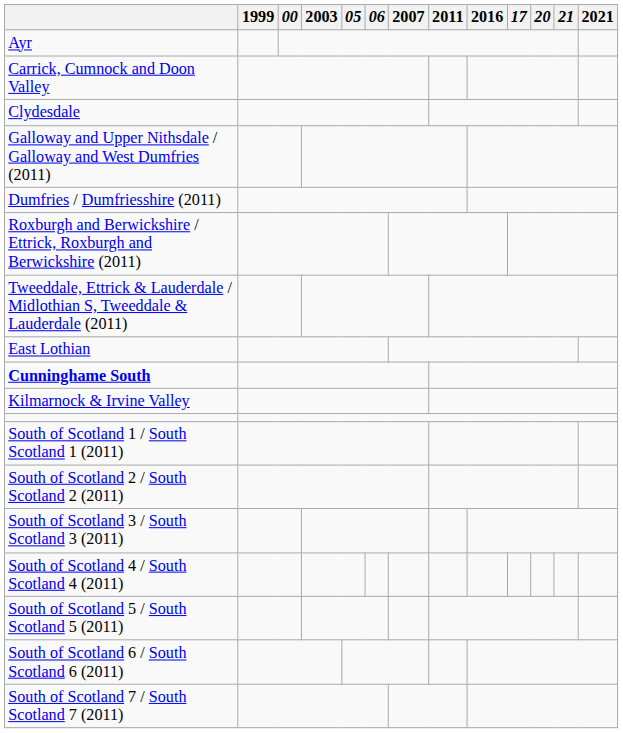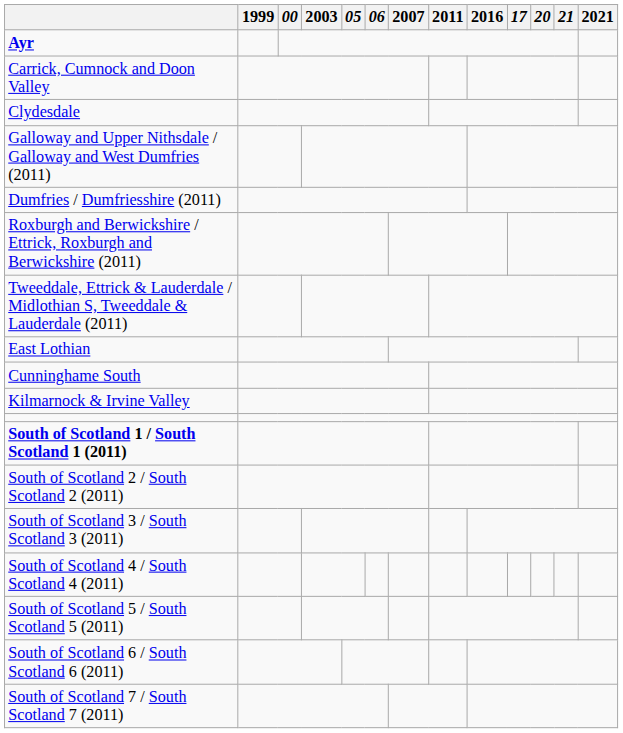(20, 42) normal -> (21, 42) bold
(79, 375) bold -> (74, 375) normal
(97, 443) normal -> (102, 443) bold
